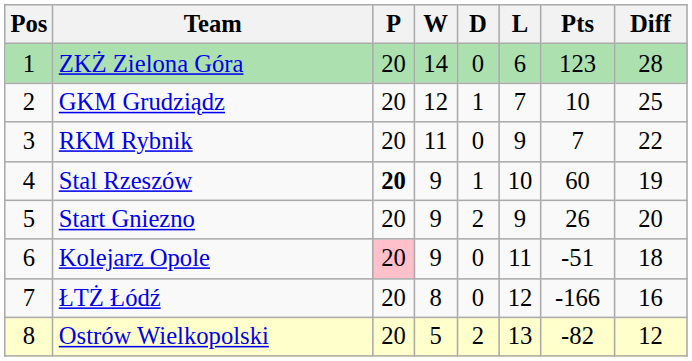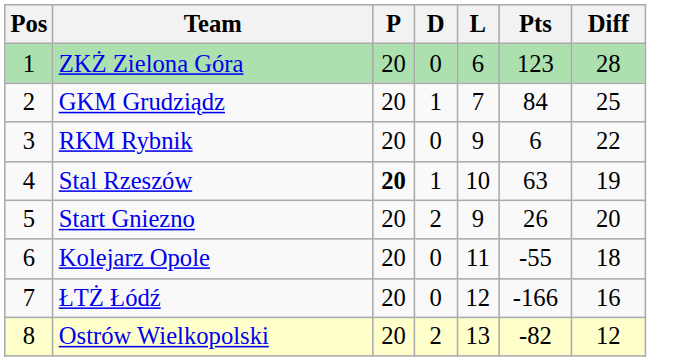- column: (436, 24)
(578, 102) 10 -> (535, 102) 84
(578, 141) 7 -> (535, 141) 6
(578, 180) 60 -> (535, 180) 63
(394, 258) pink background -> (394, 258) no background
(578, 258) -51 -> (535, 258) -55
